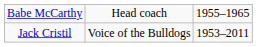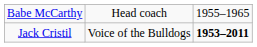(223, 32) normal -> (223, 32) bold
